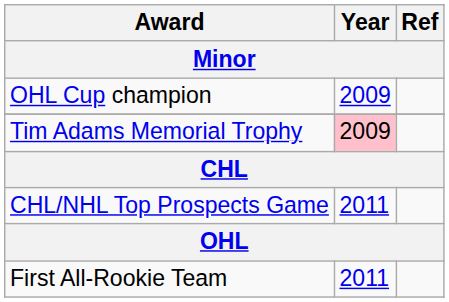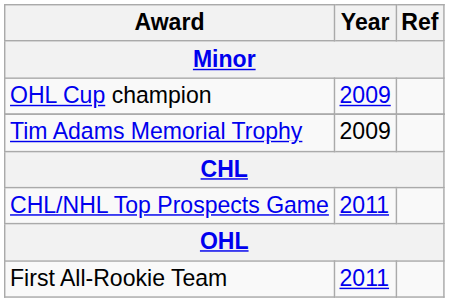(365, 132) pink background -> (365, 132) no background
